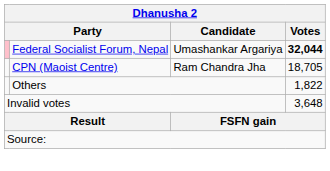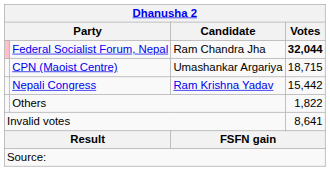(228, 49) Umashankar Argariya -> (219, 49) Ram Chandra Jha
(219, 67) Ram Chandra Jha -> (228, 67) Umashankar Argariya
(305, 67) 18,705 -> (305, 67) 18,715
+ row: (54, 85)
(308, 103) 3,648 -> (308, 121) 8,641
